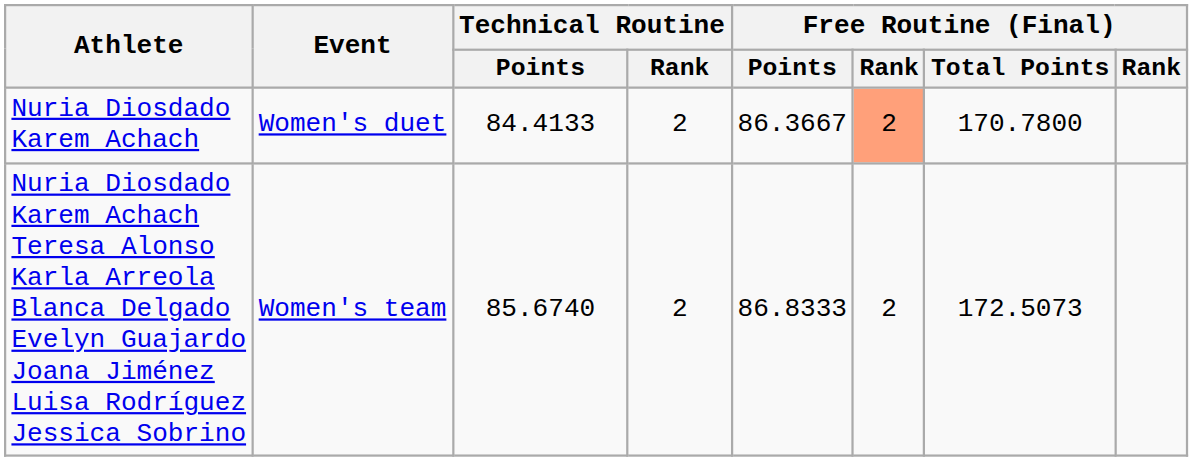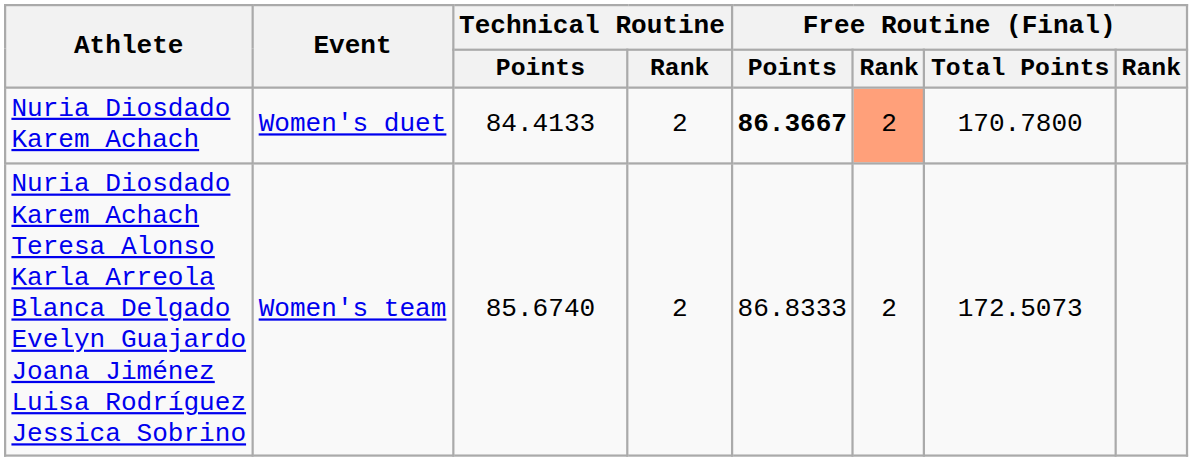(792, 125) normal -> (792, 125) bold
